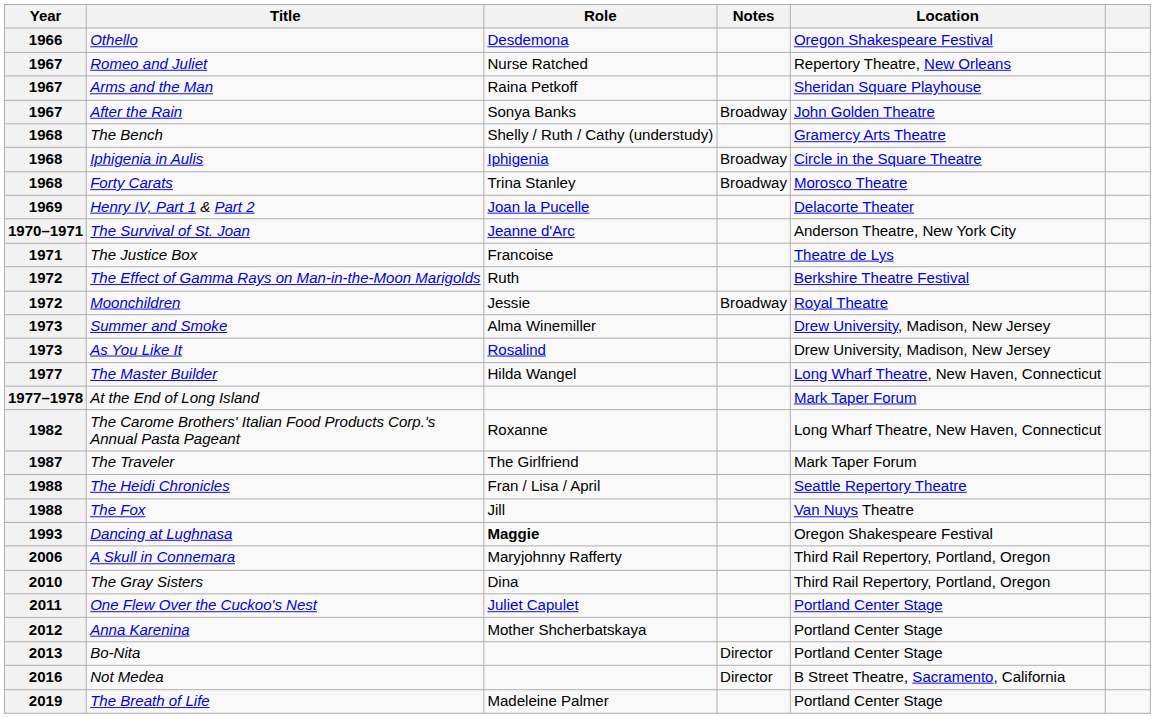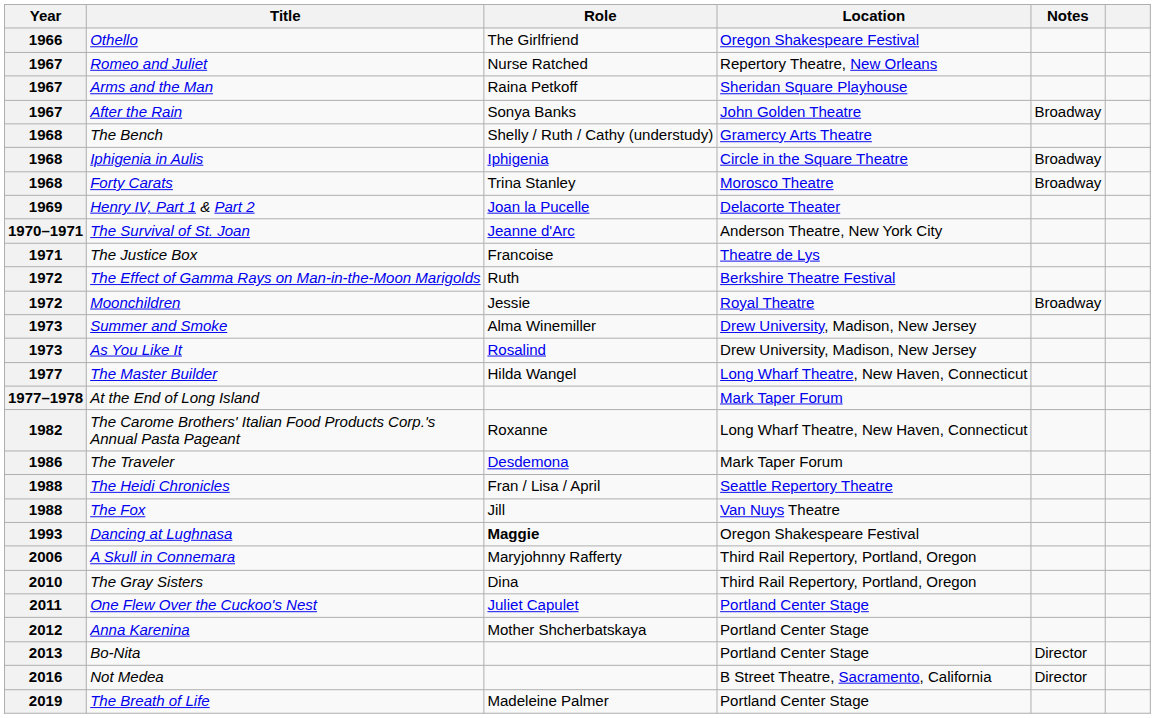columns swapped: (948, 16) <-> (754, 16)
(528, 40) Desdemona -> (533, 40) The Girlfriend
(46, 462) 1987 -> (46, 462) 1986
(533, 462) The Girlfriend -> (528, 462) Desdemona
